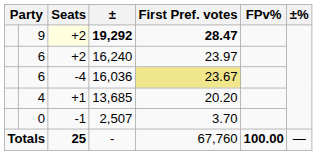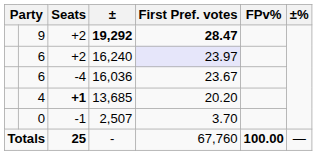(79, 35) lightyellow background -> (79, 35) no background
(221, 56) no background -> (221, 56) lavender background
(221, 77) khaki background -> (221, 77) no background
(79, 98) normal -> (79, 98) bold
